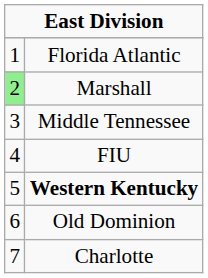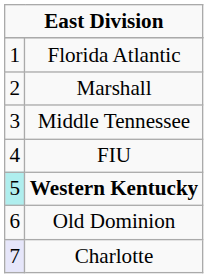(15, 88) lightgreen background -> (15, 88) no background
(15, 188) no background -> (15, 188) paleturquoise background
(15, 255) no background -> (15, 255) lavender background
